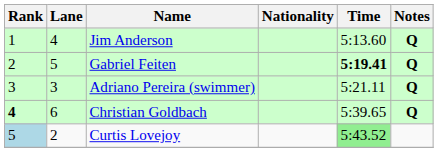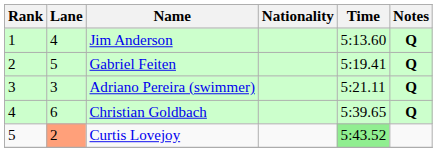(364, 64) bold -> (363, 64) normal
(12, 111) bold -> (12, 111) normal
(12, 135) lightblue background -> (12, 135) no background
(54, 135) no background -> (54, 135) lightsalmon background
